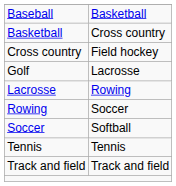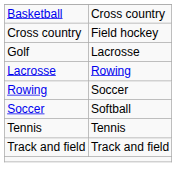- row: (30, 14)
